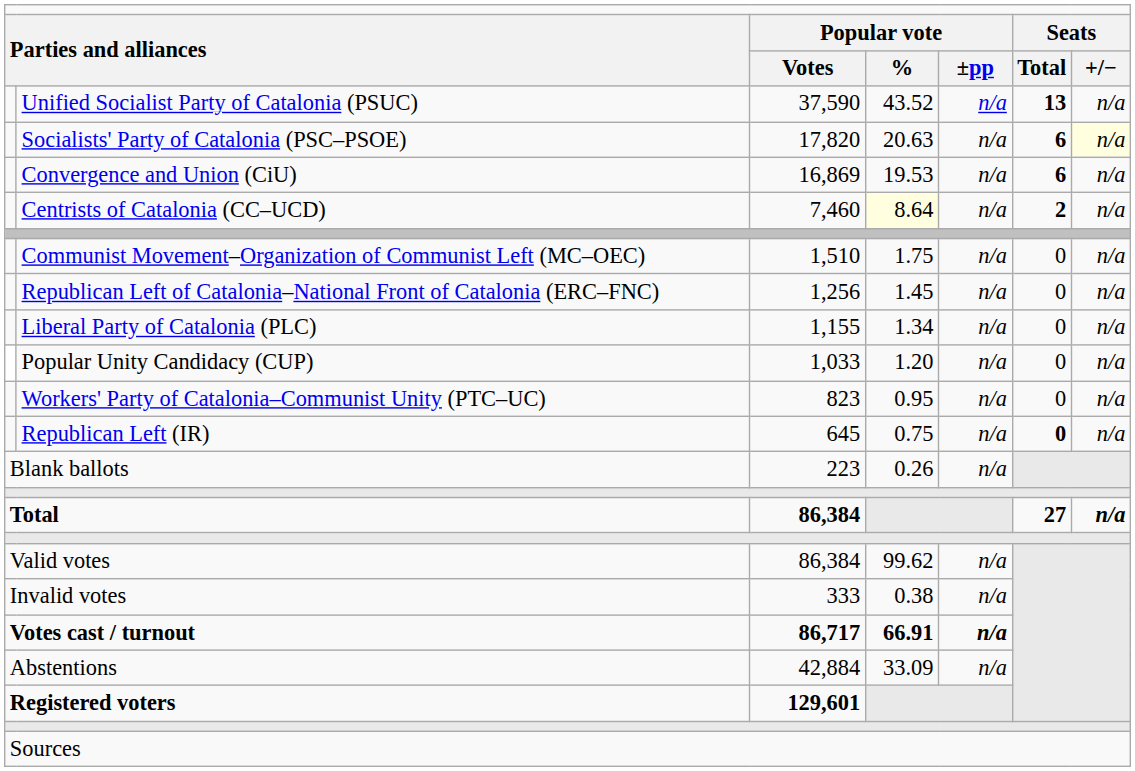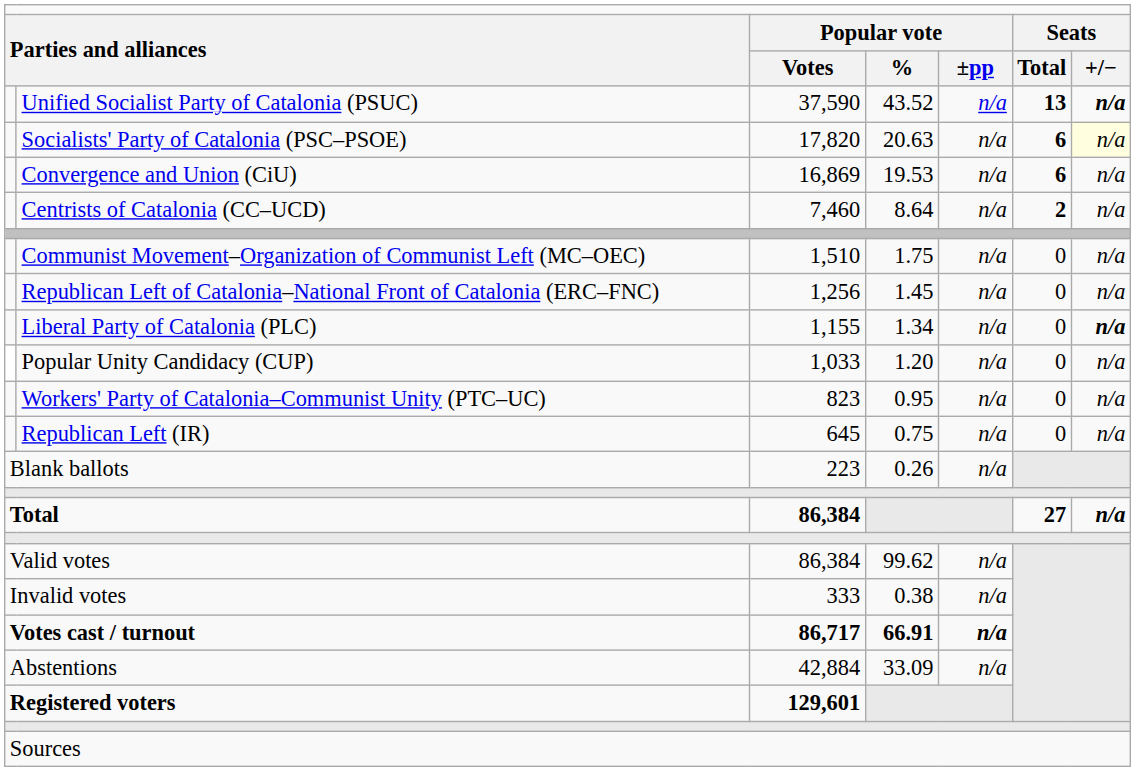(1111, 103) normal -> (1111, 103) bold
(914, 210) lightyellow background -> (914, 210) no background
(1111, 327) normal -> (1111, 327) bold
(1061, 433) bold -> (1061, 433) normal
